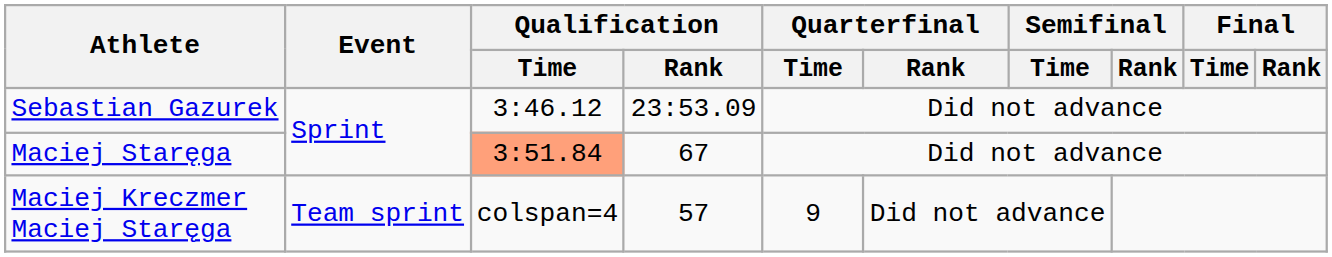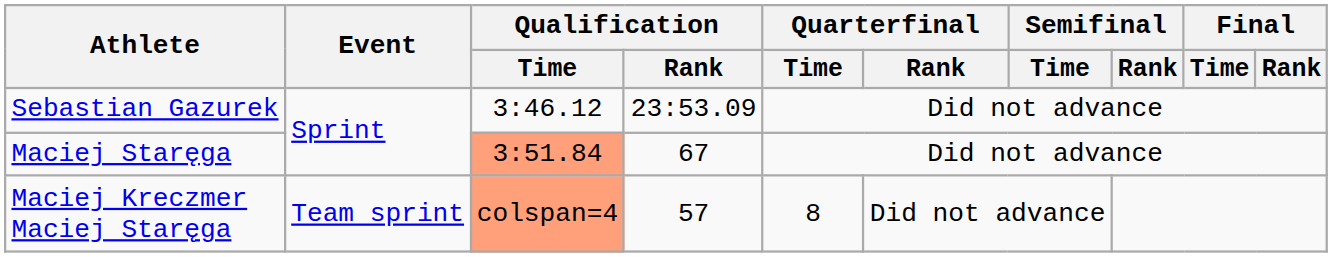(547, 214) no background -> (547, 214) lightsalmon background
(813, 214) 9 -> (813, 214) 8
